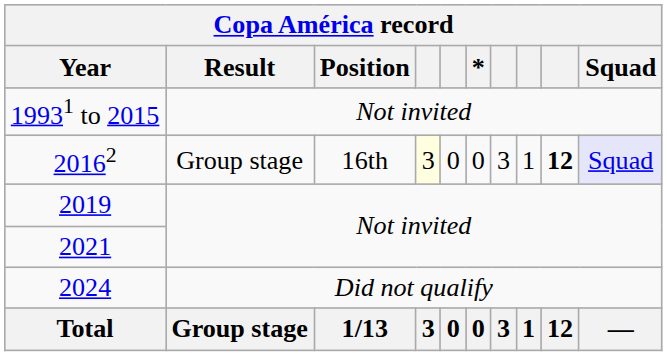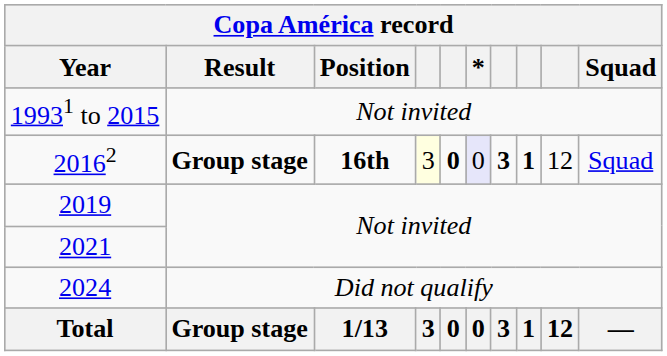(240, 159) normal -> (240, 159) bold
(365, 159) normal -> (365, 159) bold
(453, 159) normal -> (453, 159) bold
(478, 159) no background -> (478, 159) lavender background
(503, 159) normal -> (503, 159) bold
(529, 159) normal -> (529, 159) bold
(560, 159) bold -> (560, 159) normal
(621, 159) lavender background -> (621, 159) no background
